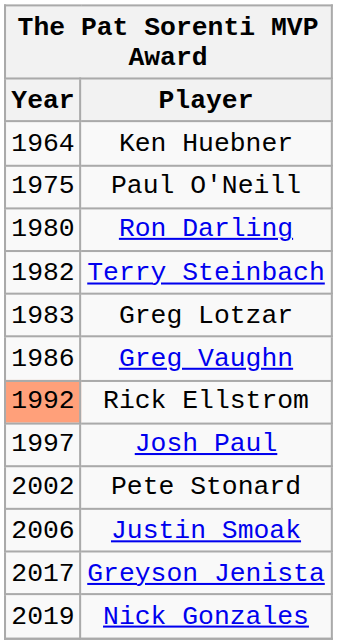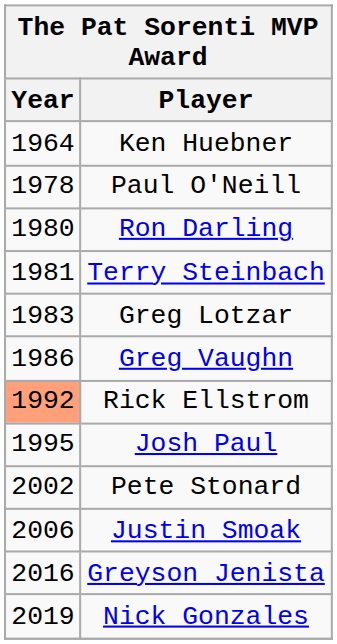(43, 186) 1975 -> (43, 186) 1978
(43, 272) 1982 -> (43, 272) 1981
(43, 444) 1997 -> (43, 444) 1995
(43, 573) 2017 -> (43, 573) 2016
